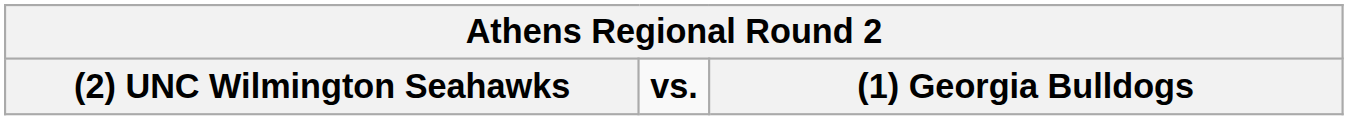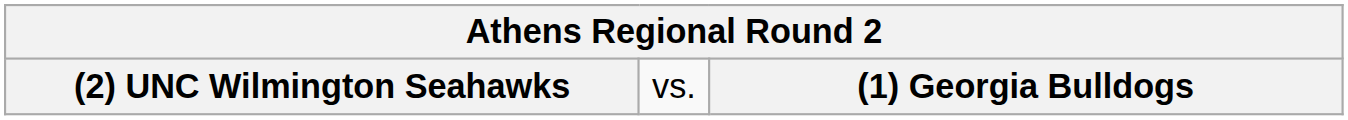(674, 85) bold -> (674, 85) normal
